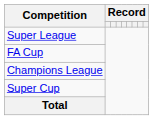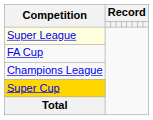(42, 35) no background -> (42, 35) lightyellow background
(33, 88) no background -> (33, 88) gold background
